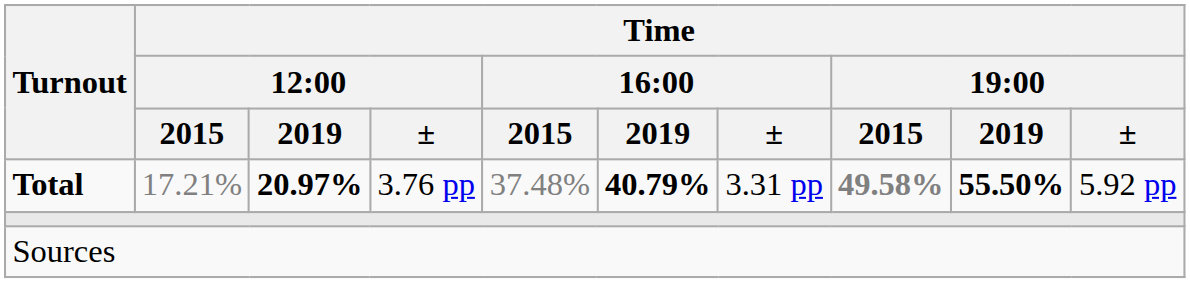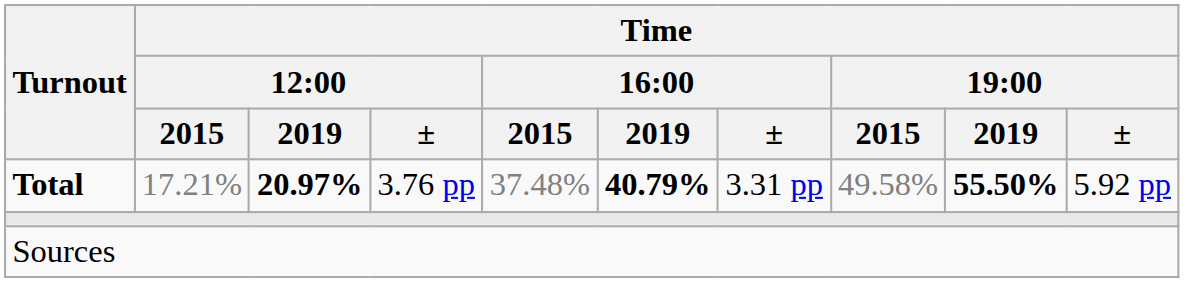(891, 184) bold -> (888, 184) normal
